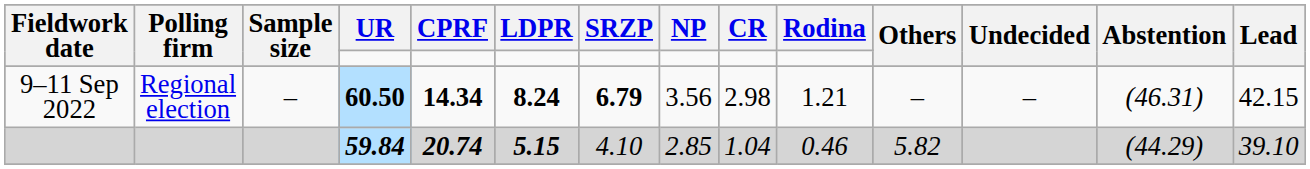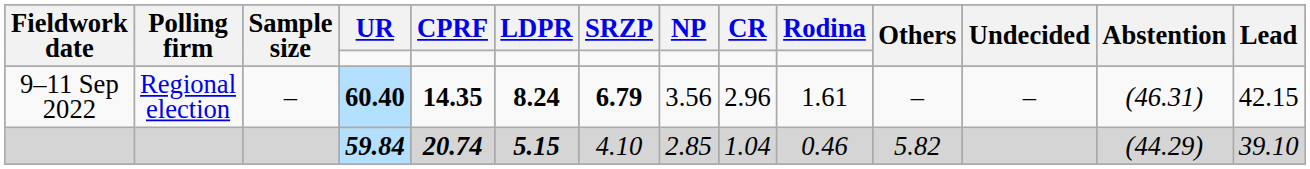(375, 96) 60.50 -> (375, 96) 60.40
(453, 96) 14.34 -> (453, 96) 14.35
(747, 96) 2.98 -> (747, 96) 2.96
(824, 96) 1.21 -> (824, 96) 1.61
